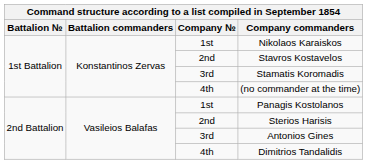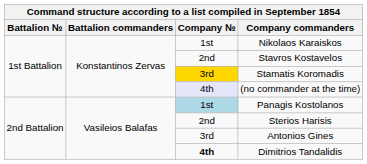(207, 74) no background -> (207, 74) gold background
(207, 89) no background -> (207, 89) lavender background
(207, 105) no background -> (207, 105) lightblue background
(207, 151) normal -> (207, 151) bold
